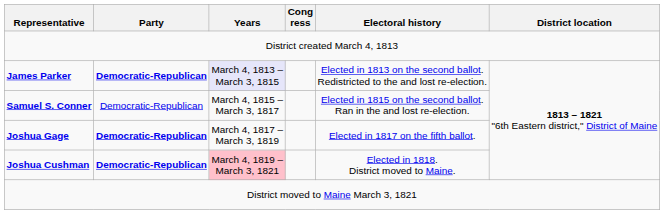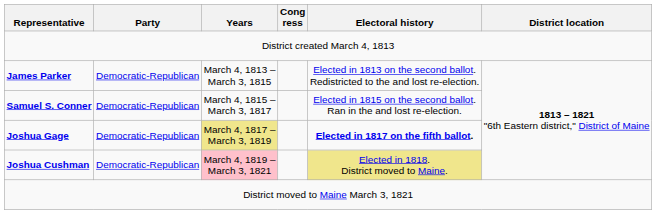(151, 76) bold -> (148, 76) normal
(247, 76) lavender background -> (240, 76) no background
(151, 135) bold -> (148, 135) normal
(247, 135) no background -> (240, 135) khaki background
(402, 135) normal -> (395, 135) bold
(151, 165) bold -> (148, 165) normal
(402, 165) no background -> (395, 165) khaki background
